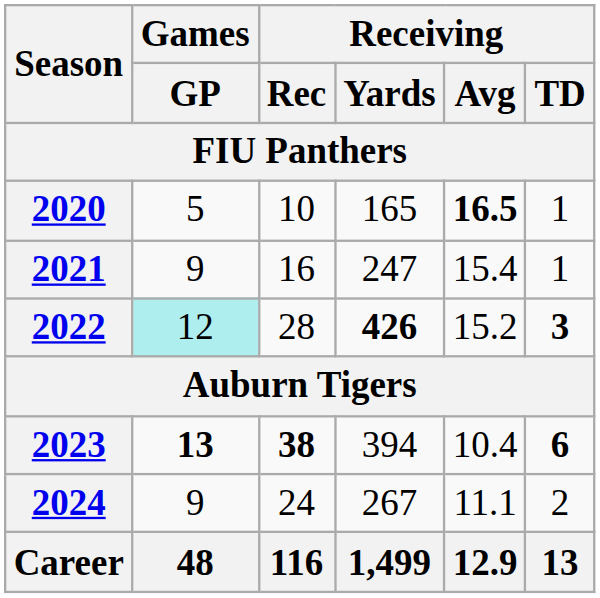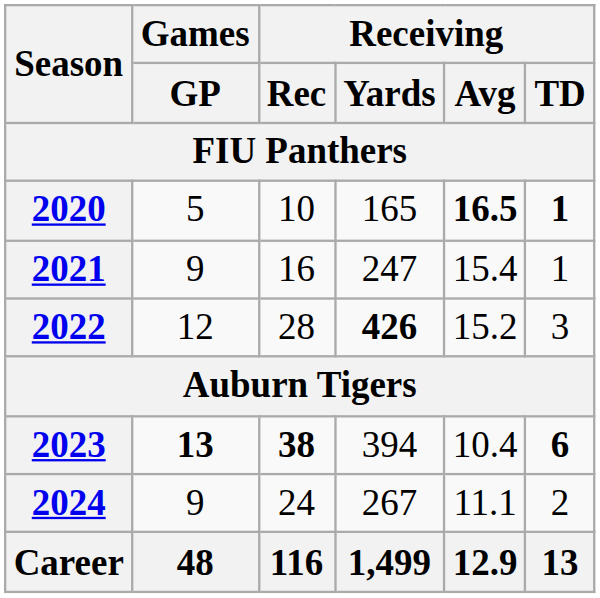(560, 209) normal -> (560, 209) bold
(195, 326) paleturquoise background -> (195, 326) no background
(560, 326) bold -> (560, 326) normal
